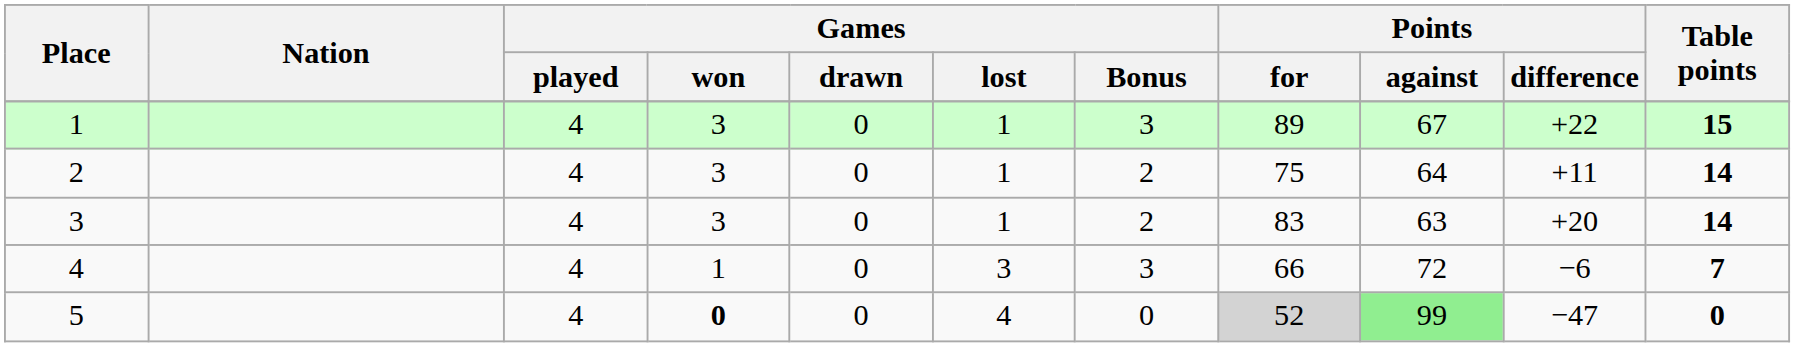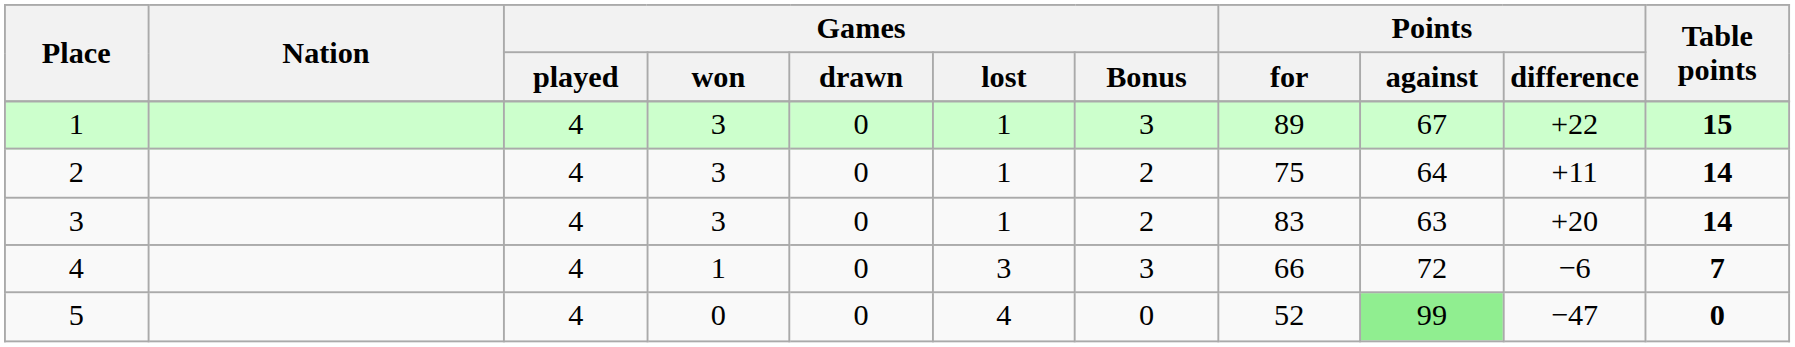(718, 316) bold -> (718, 316) normal
(1289, 316) lightgrey background -> (1289, 316) no background
